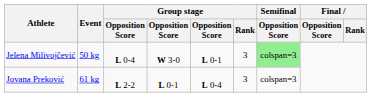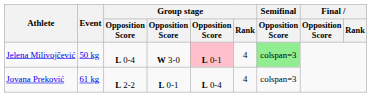(212, 60) no background -> (212, 60) pink background
(245, 55) 3 -> (245, 55) 4
(245, 80) 3 -> (245, 80) 4
